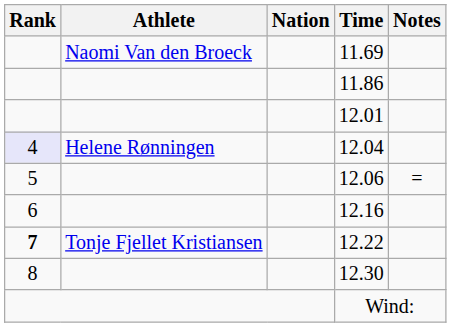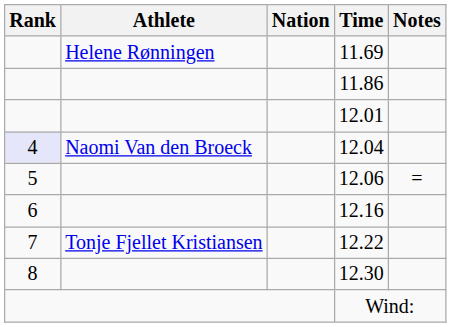(159, 52) Naomi Van den Broeck -> (140, 52) Helene Rønningen
(140, 147) Helene Rønningen -> (159, 147) Naomi Van den Broeck
(33, 242) bold -> (33, 242) normal
